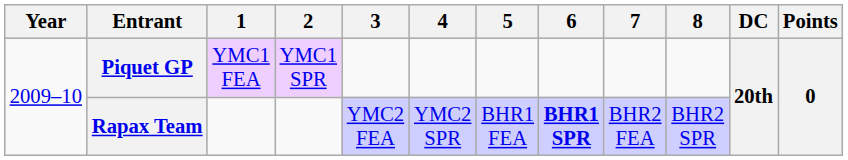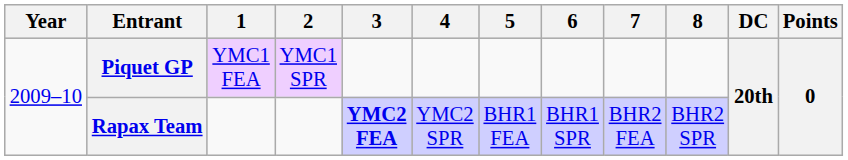(375, 125) normal -> (377, 125) bold
(571, 125) bold -> (572, 125) normal
